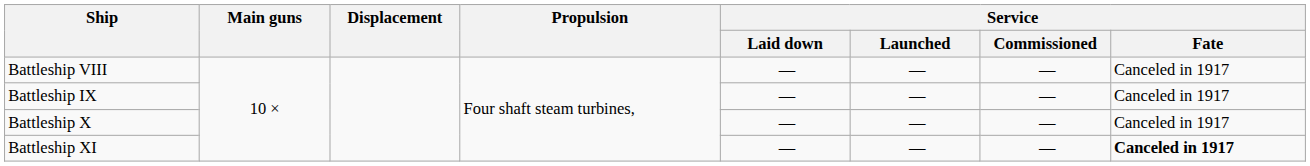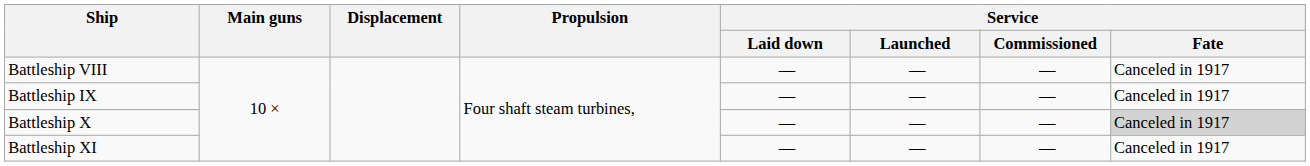(1172, 122) no background -> (1172, 122) lightgrey background
(1174, 148) bold -> (1172, 148) normal
